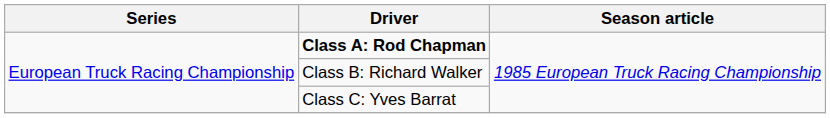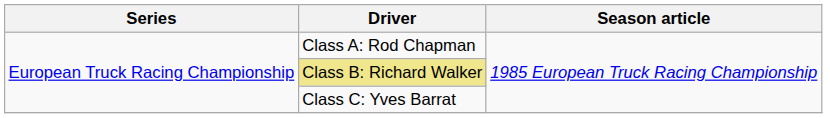(394, 45) bold -> (389, 45) normal
(392, 72) no background -> (392, 72) khaki background
